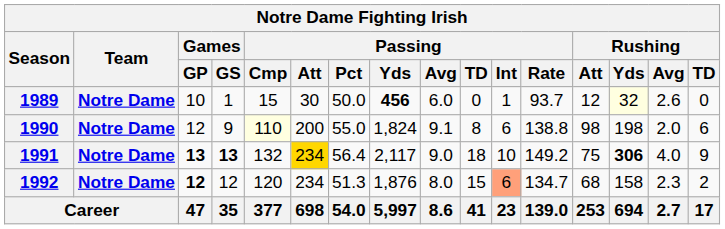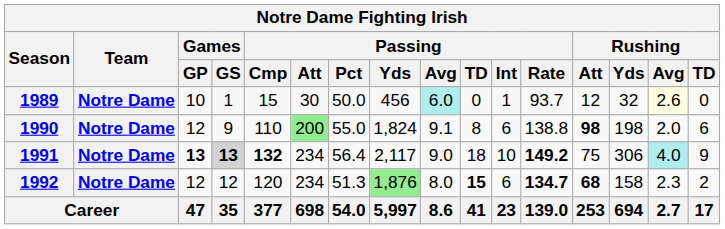(395, 100) bold -> (395, 100) normal
(441, 100) no background -> (441, 100) paleturquoise background
(629, 100) lightyellow background -> (629, 100) no background
(669, 100) no background -> (669, 100) lightyellow background
(268, 127) lightyellow background -> (268, 127) no background
(310, 127) no background -> (310, 127) lightgreen background
(590, 127) normal -> (590, 127) bold
(228, 155) no background -> (228, 155) lightgrey background
(268, 155) normal -> (268, 155) bold
(310, 155) gold background -> (310, 155) no background
(546, 155) normal -> (546, 155) bold
(629, 155) bold -> (629, 155) normal
(669, 155) no background -> (669, 155) paleturquoise background
(195, 182) bold -> (195, 182) normal
(395, 182) no background -> (395, 182) lightgreen background
(476, 182) normal -> (476, 182) bold
(506, 182) lightsalmon background -> (506, 182) no background
(546, 182) normal -> (546, 182) bold
(590, 182) normal -> (590, 182) bold
